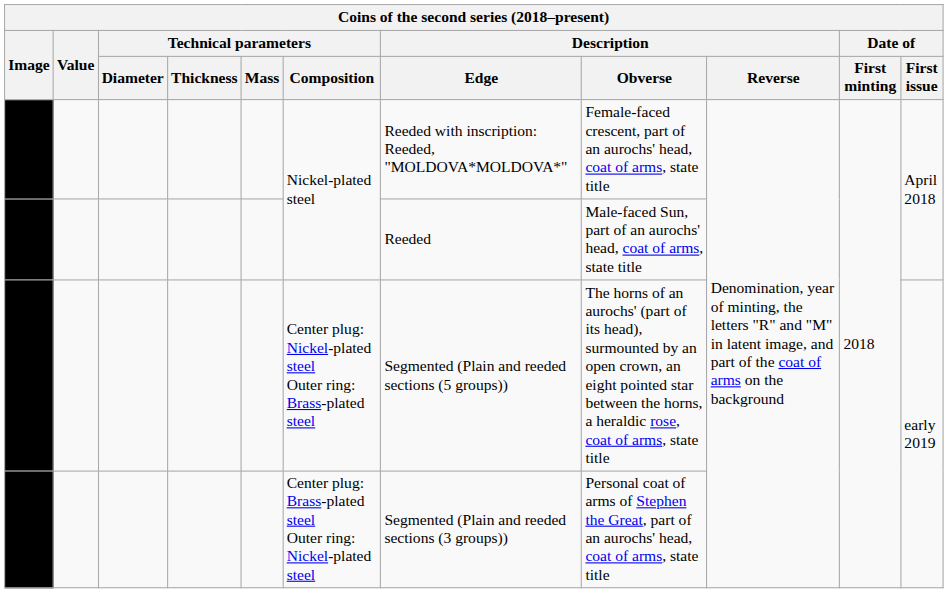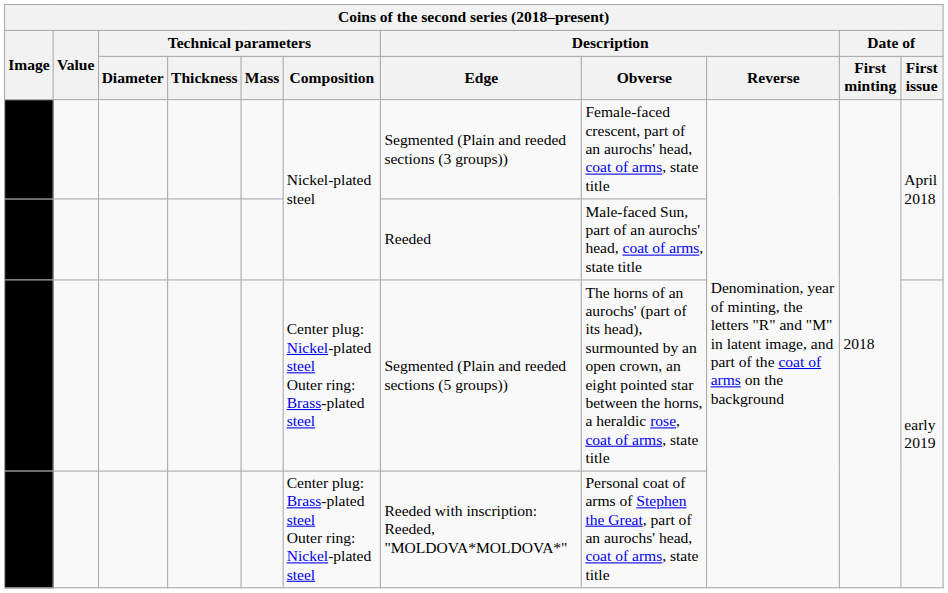(476, 149) Reeded with inscription: Reeded, "MOLDOVA*MOLDOVA*" -> (475, 149) Segmented (Plain and reeded sections (3 groups))
(475, 529) Segmented (Plain and reeded sections (3 groups)) -> (476, 529) Reeded with inscription: Reeded, "MOLDOVA*MOLDOVA*"
